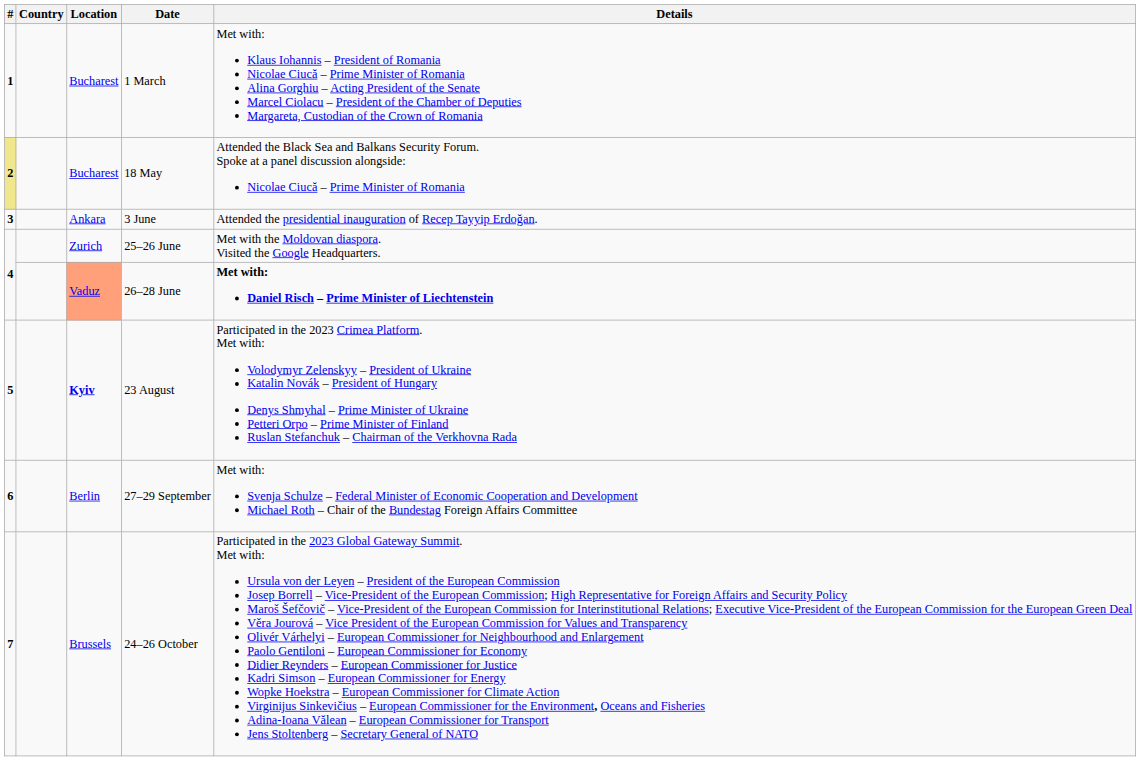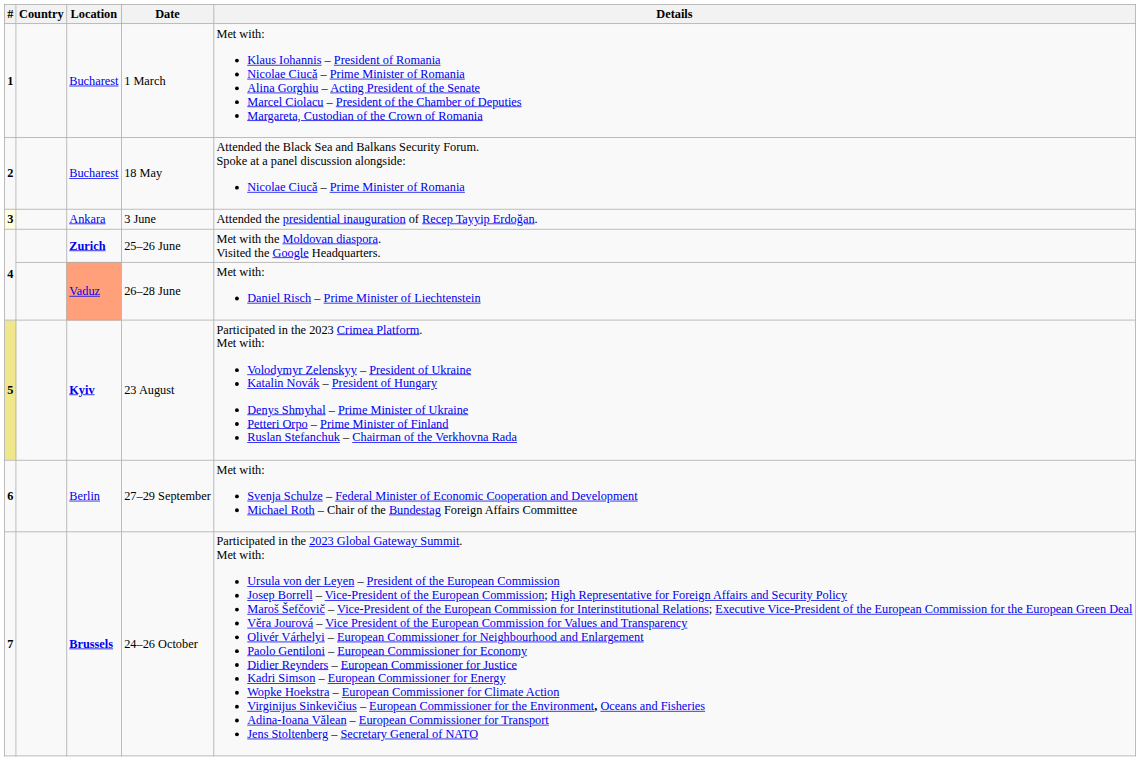(10, 173) khaki background -> (10, 173) no background
(10, 219) no background -> (10, 219) lightyellow background
(86, 245) normal -> (87, 245) bold
(674, 285) bold -> (674, 285) normal
(10, 390) no background -> (10, 390) khaki background
(90, 644) normal -> (91, 644) bold
